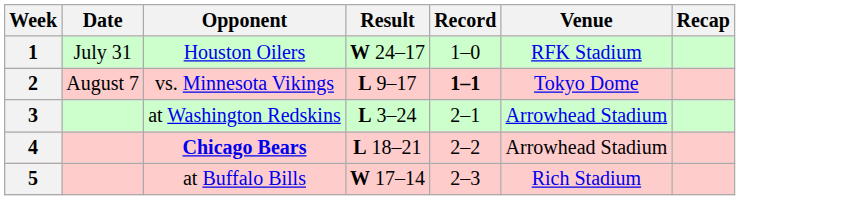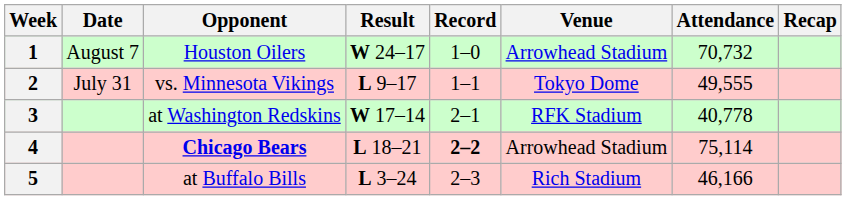+ column: (725, 20)
(103, 52) July 31 -> (103, 52) August 7
(586, 52) RFK Stadium -> (586, 52) Arrowhead Stadium
(103, 83) August 7 -> (103, 83) July 31
(465, 83) bold -> (465, 83) normal
(387, 115) L 3–24 -> (387, 115) W 17–14
(586, 115) Arrowhead Stadium -> (586, 115) RFK Stadium
(465, 147) normal -> (465, 147) bold
(387, 178) W 17–14 -> (387, 178) L 3–24
